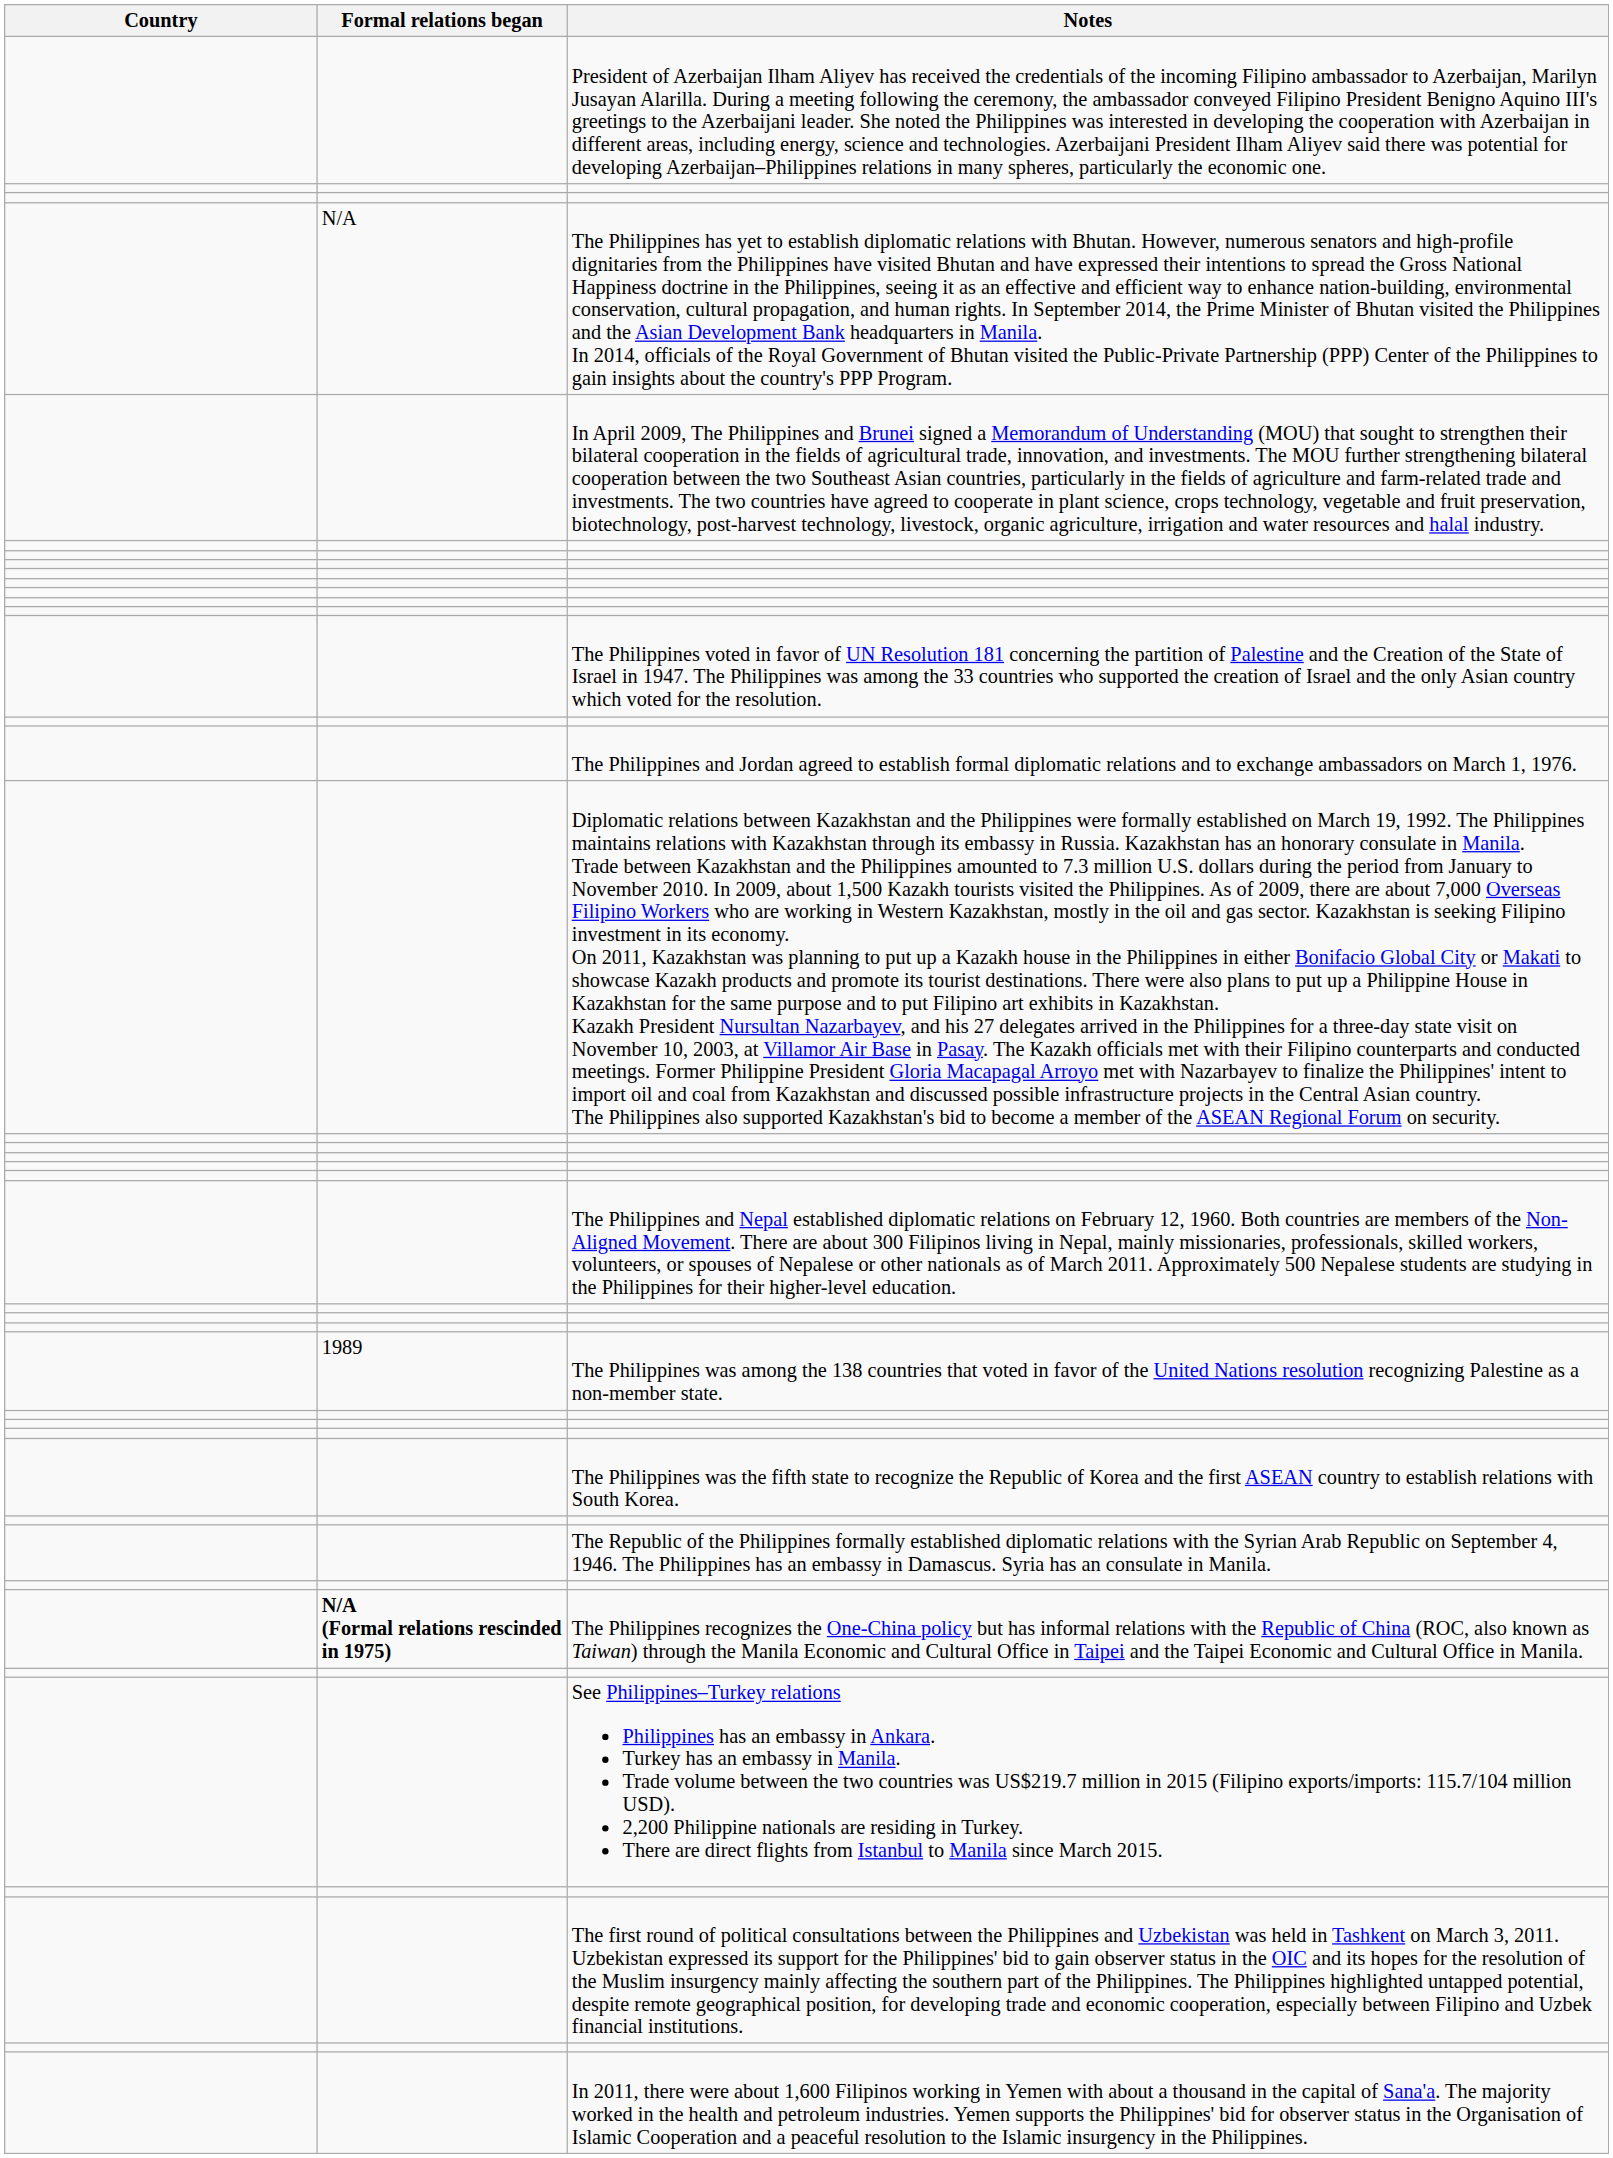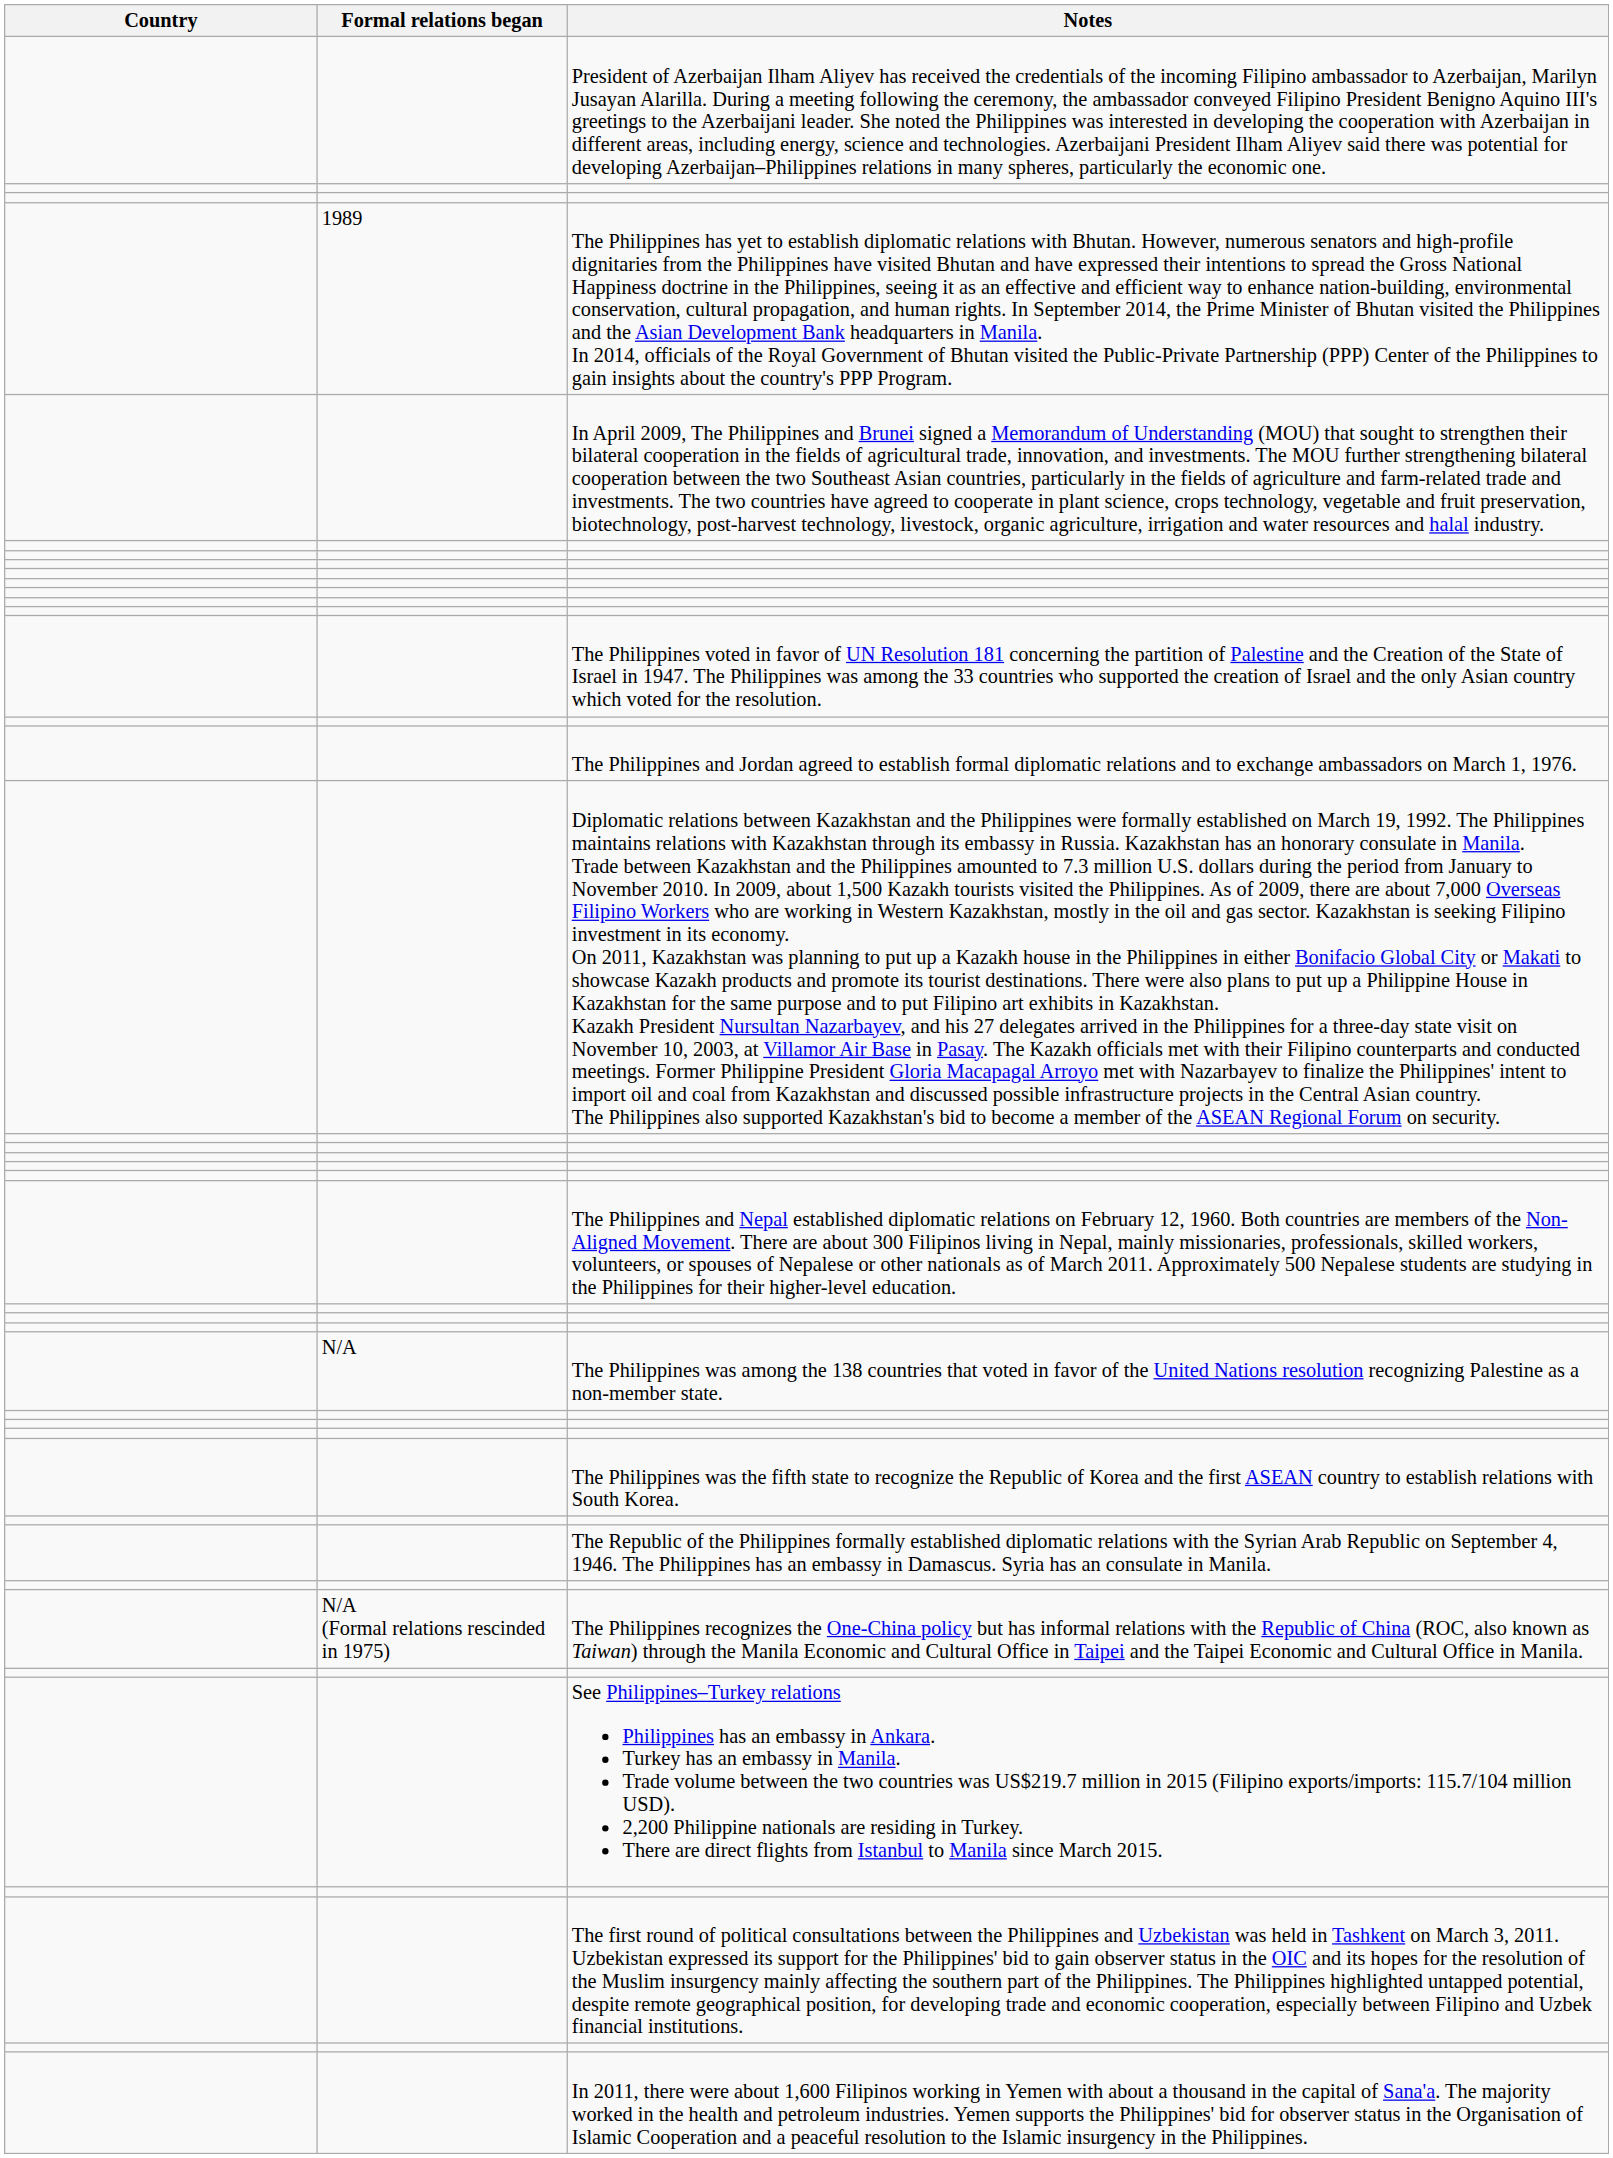(339, 218) N/A -> (342, 218) 1989
(342, 1347) 1989 -> (339, 1347) N/A
(442, 1628) bold -> (434, 1628) normal
